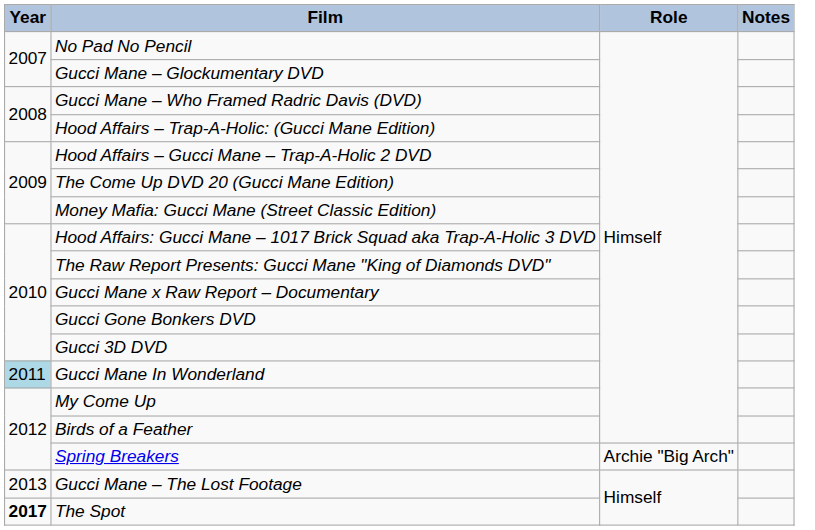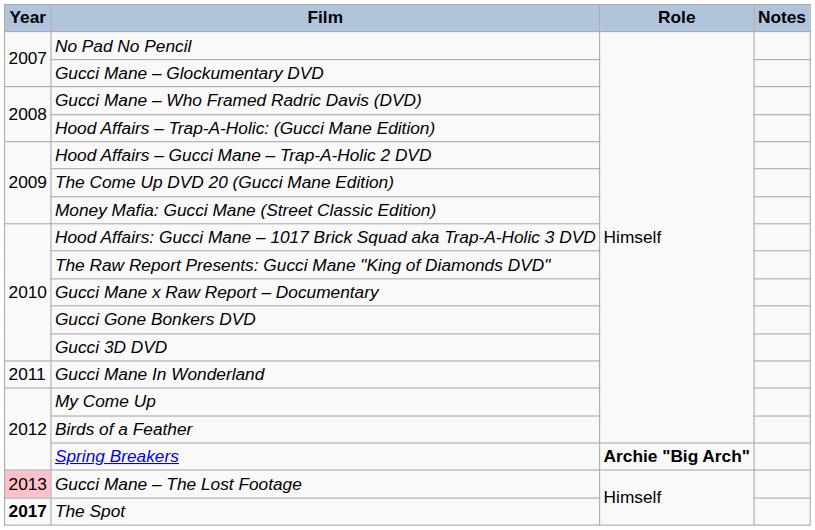(27, 374) lightblue background -> (27, 374) no background
(669, 456) normal -> (677, 456) bold
(28, 484) no background -> (28, 484) pink background
